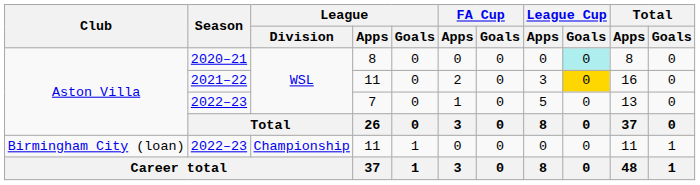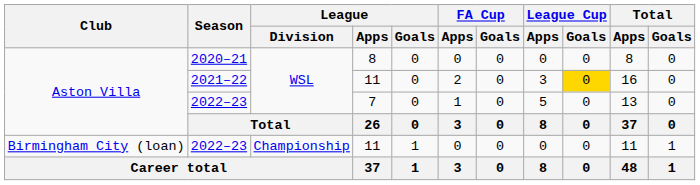(586, 59) paleturquoise background -> (586, 59) no background
